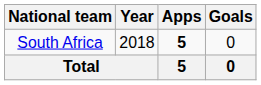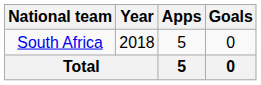(182, 42) bold -> (182, 42) normal
